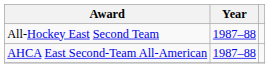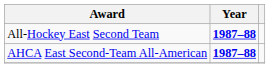(234, 33) normal -> (234, 33) bold
(234, 53) normal -> (234, 53) bold
